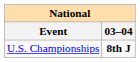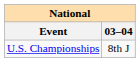(118, 48) bold -> (118, 48) normal
